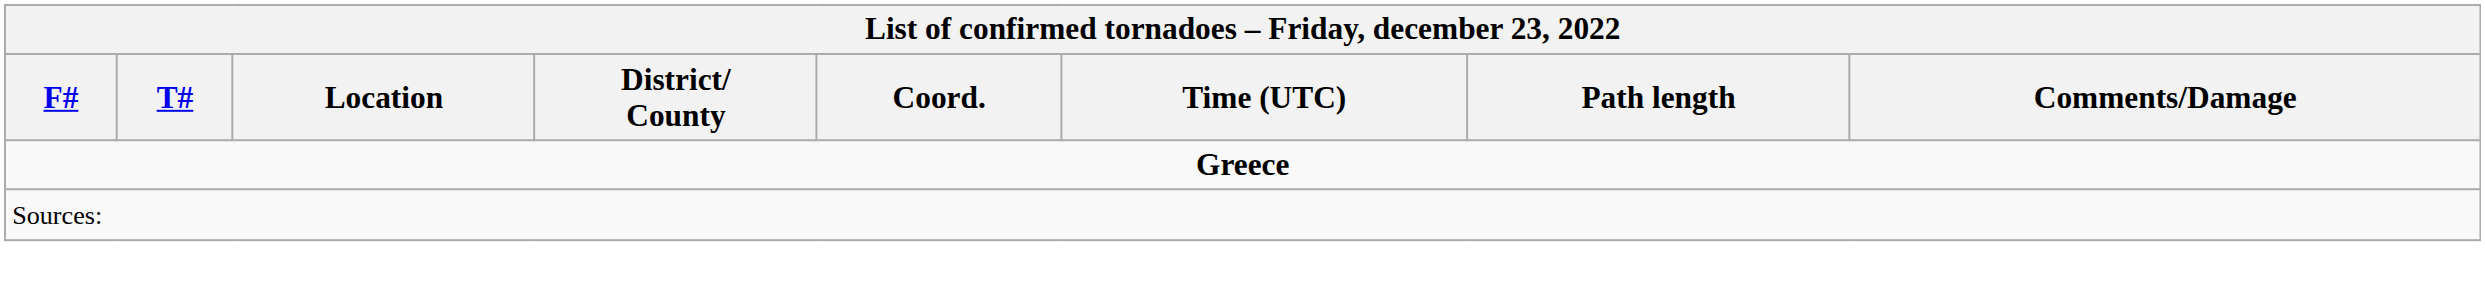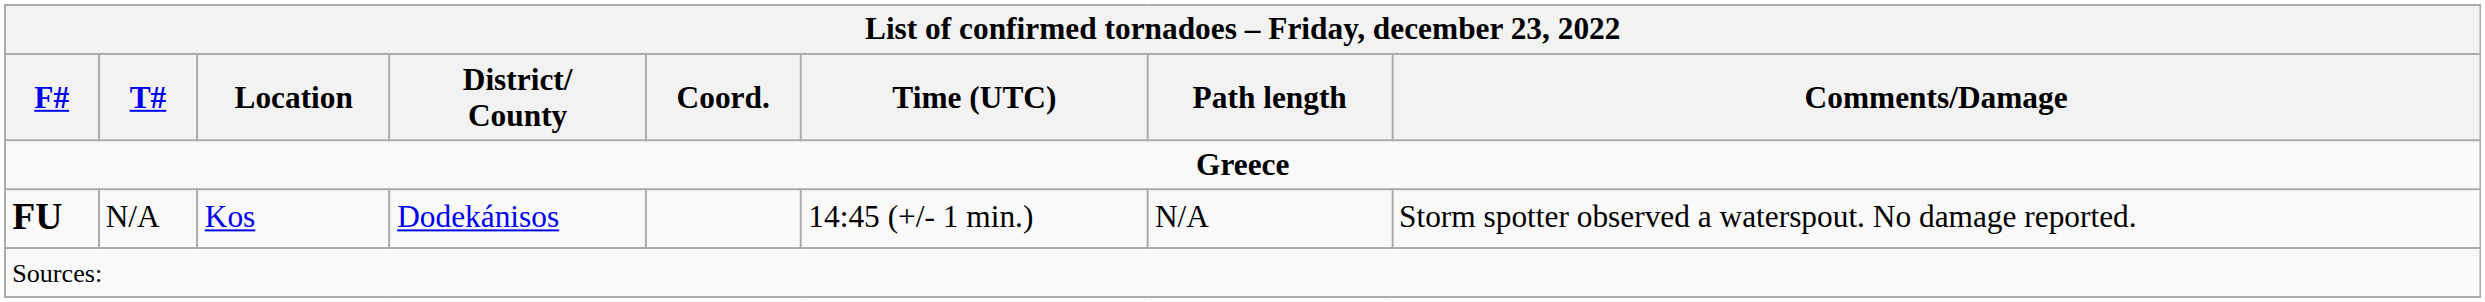+ row: (37, 217)
